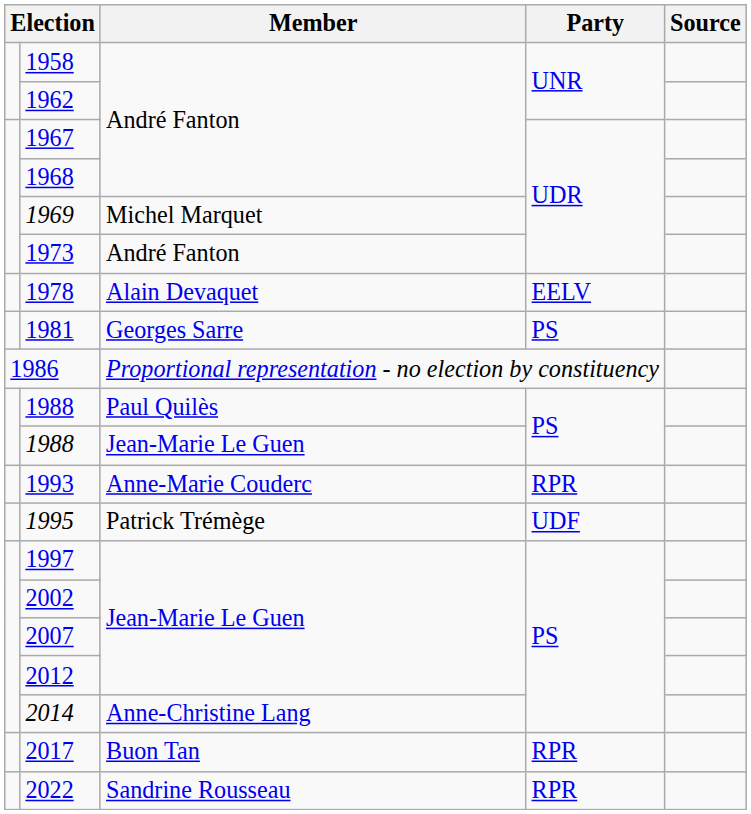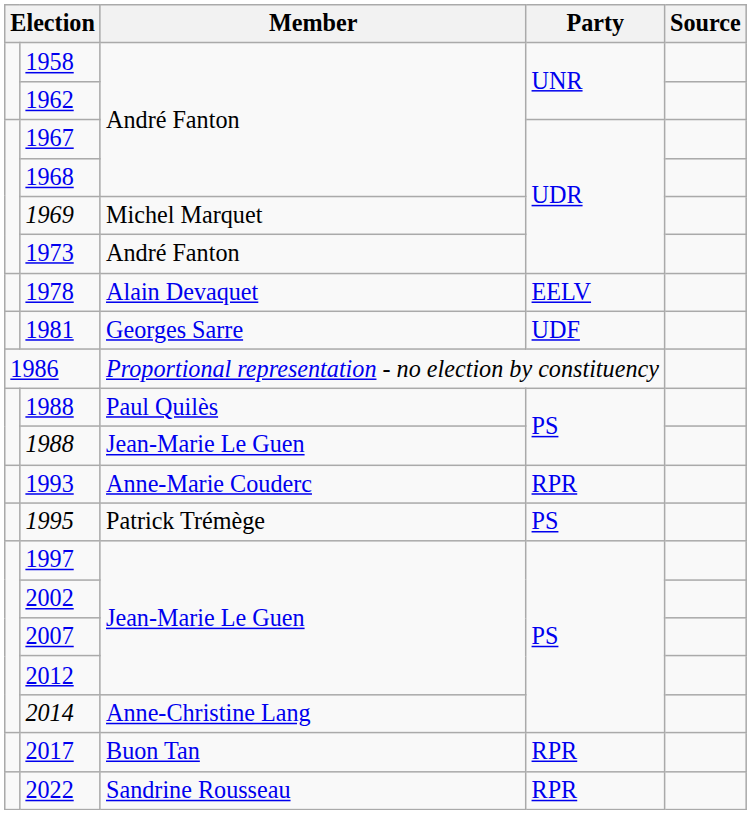(545, 330) PS -> (556, 330) UDF
(556, 521) UDF -> (545, 521) PS
